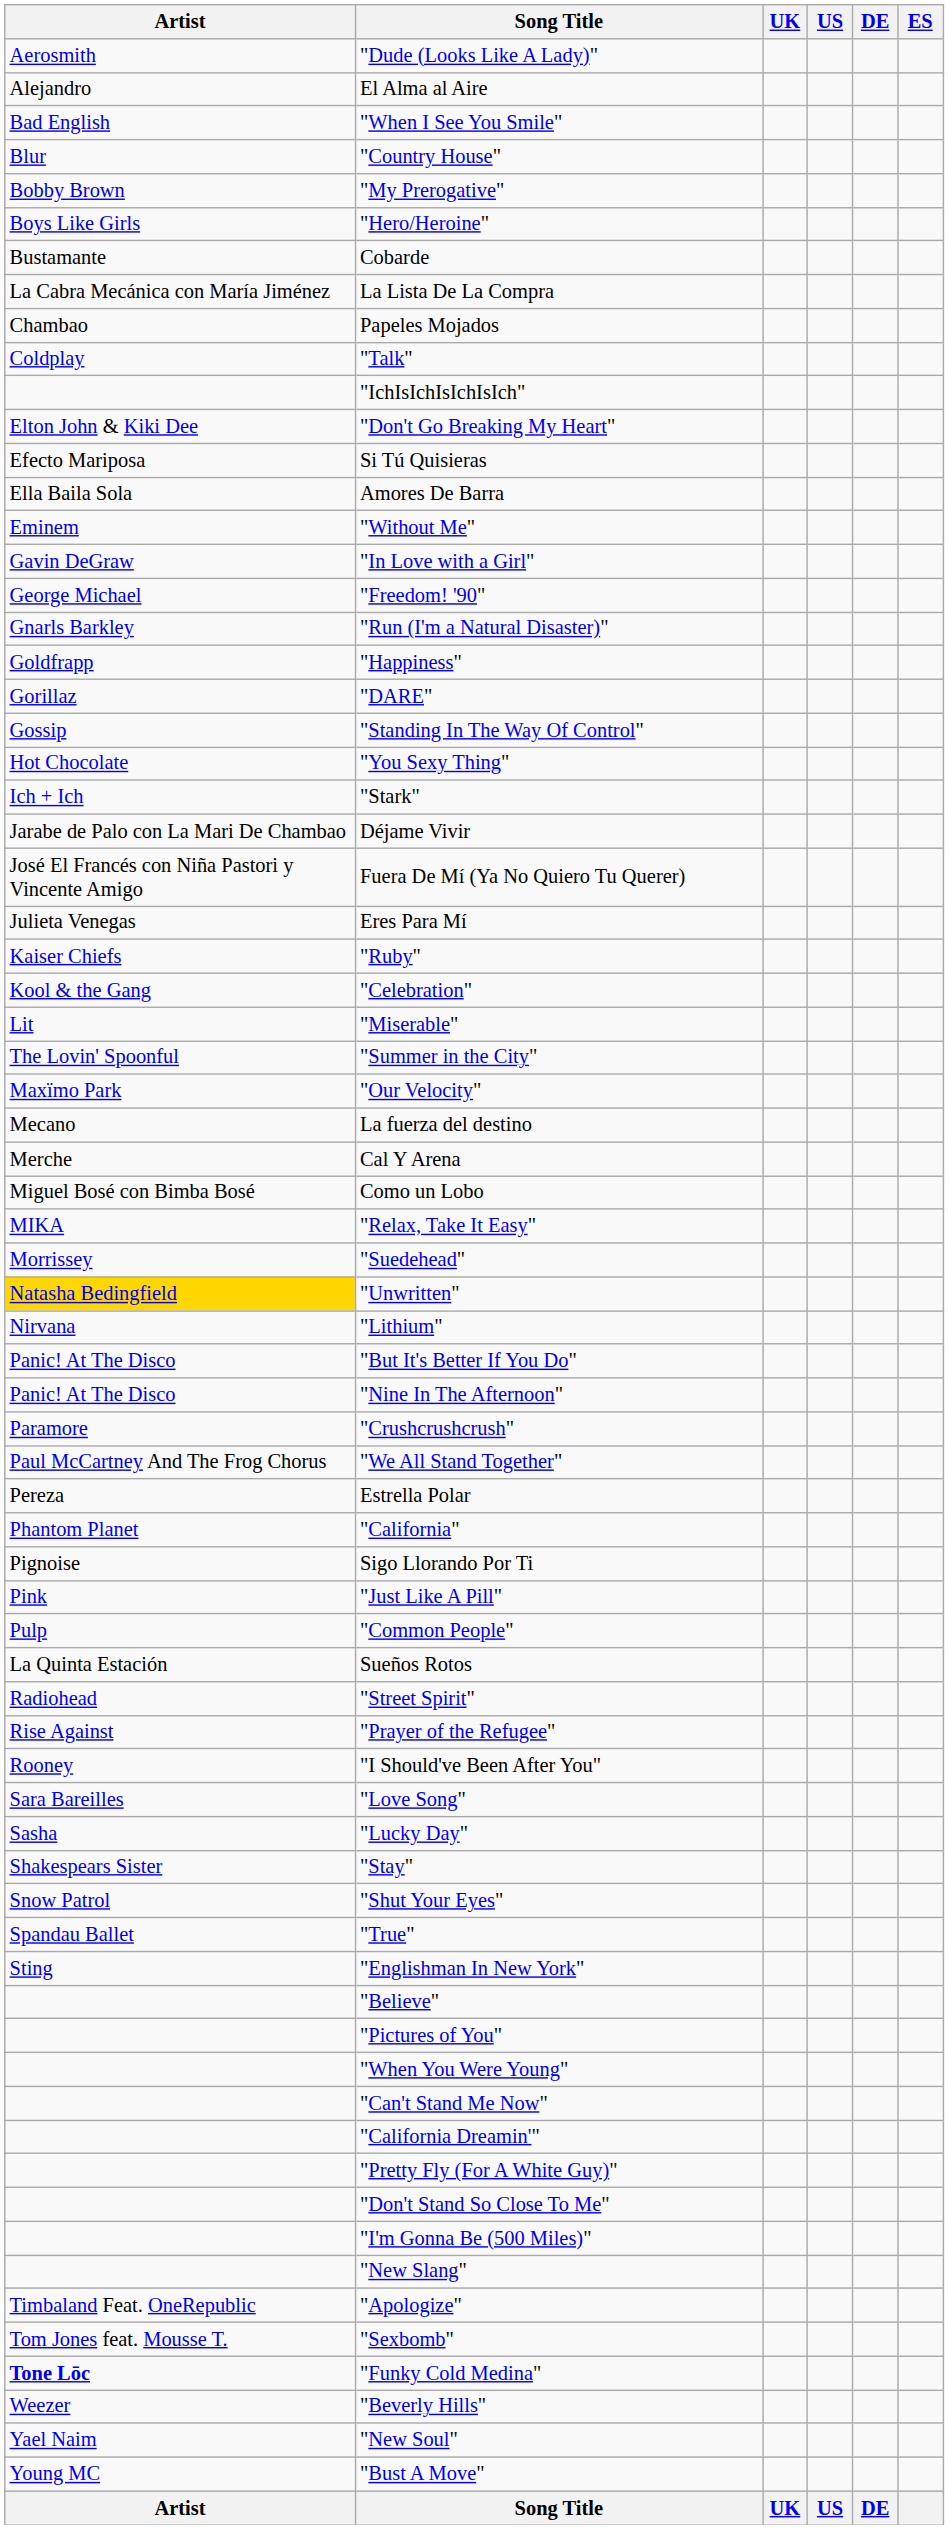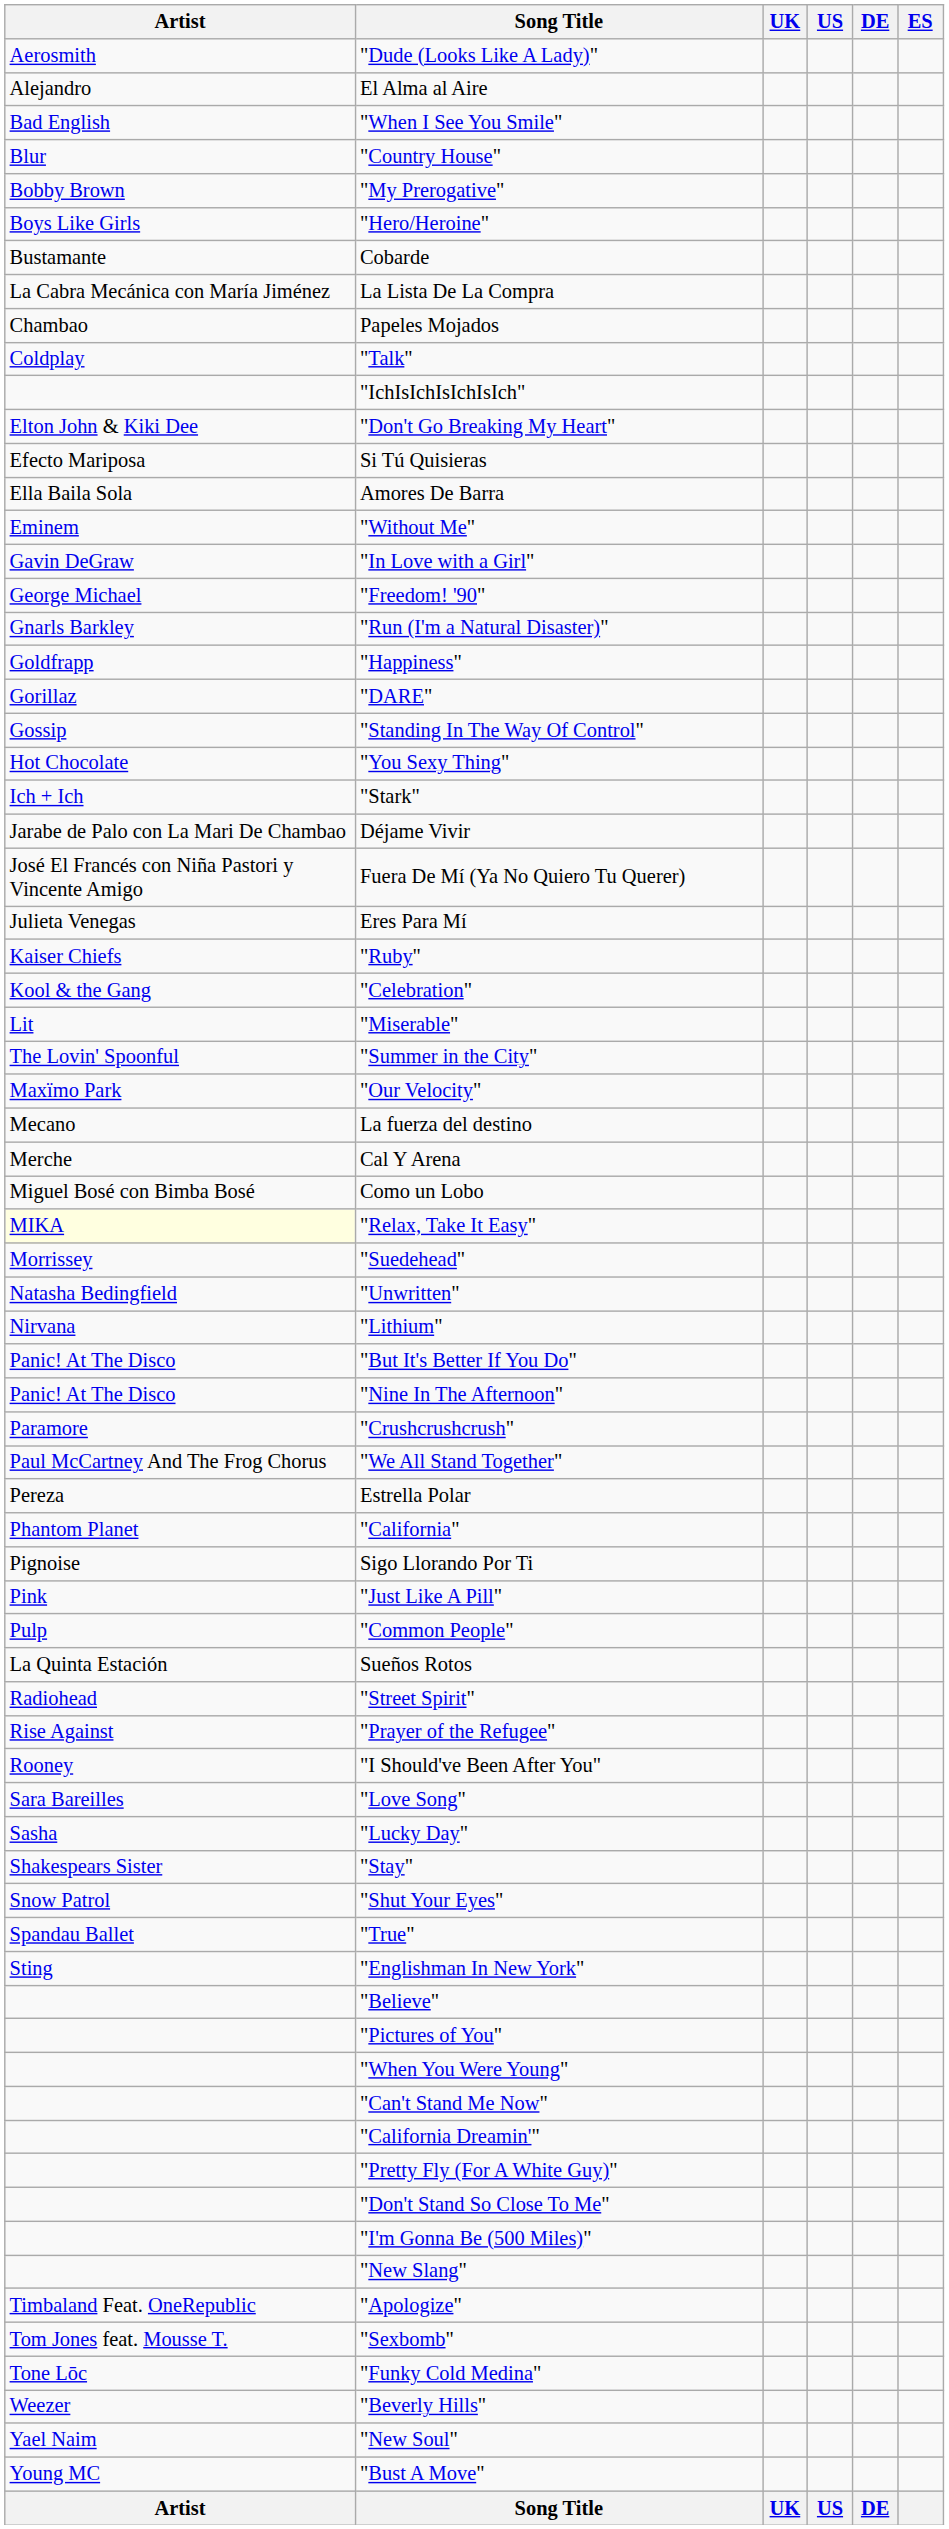(37, 1225) no background -> (37, 1225) lightyellow background
(93, 1293) gold background -> (93, 1293) no background
(50, 2372) bold -> (48, 2372) normal
